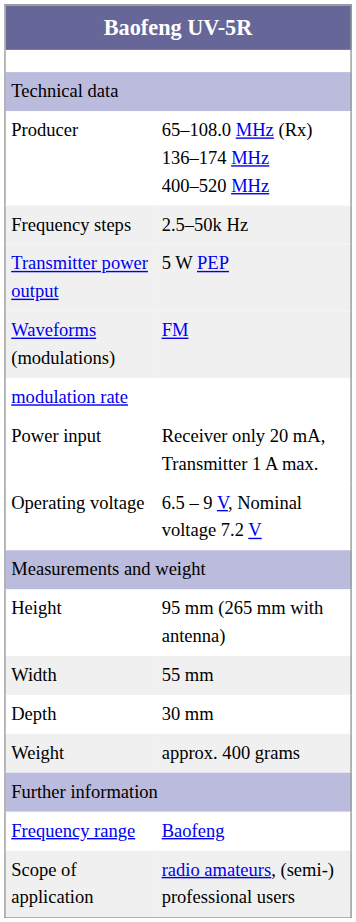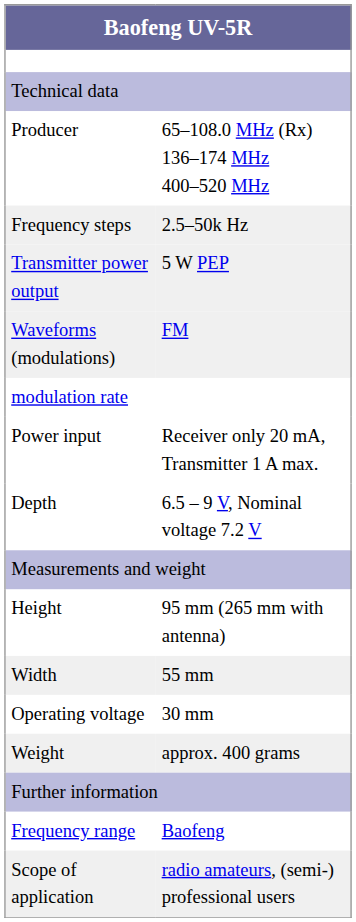(78, 502) Operating voltage -> (34, 502) Depth
(34, 713) Depth -> (78, 713) Operating voltage
